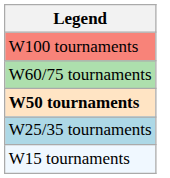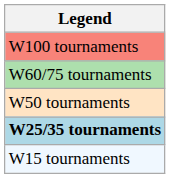(74, 102) bold -> (69, 102) normal
(80, 130) normal -> (85, 130) bold
